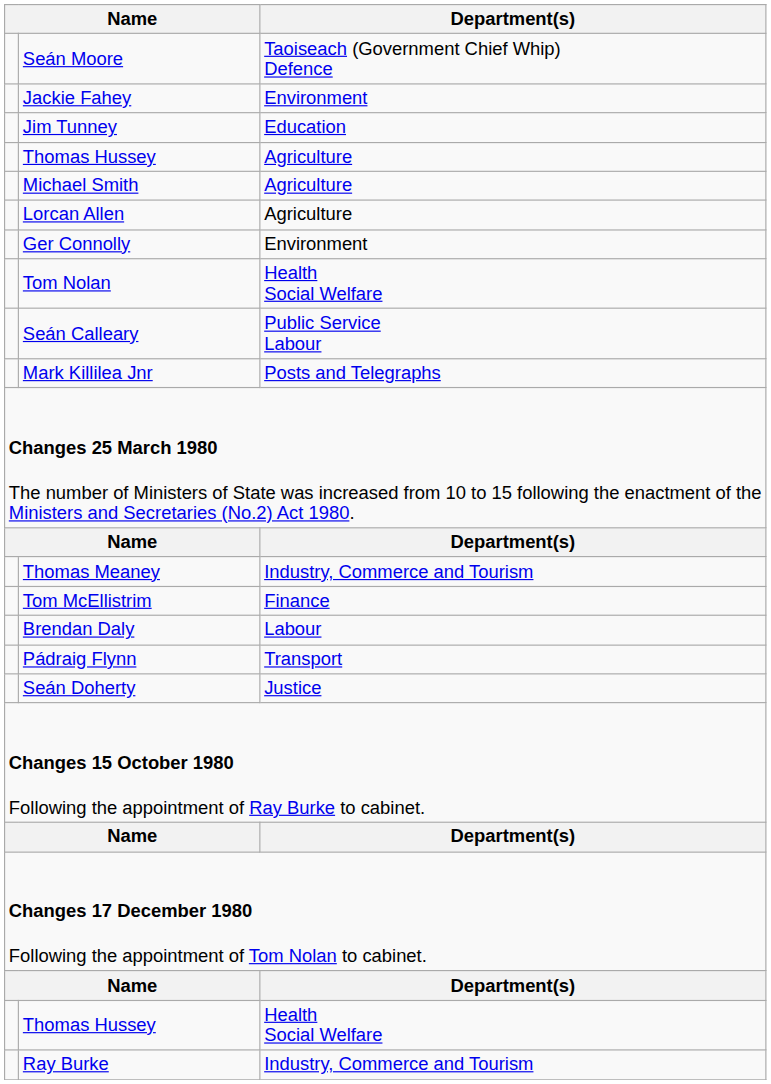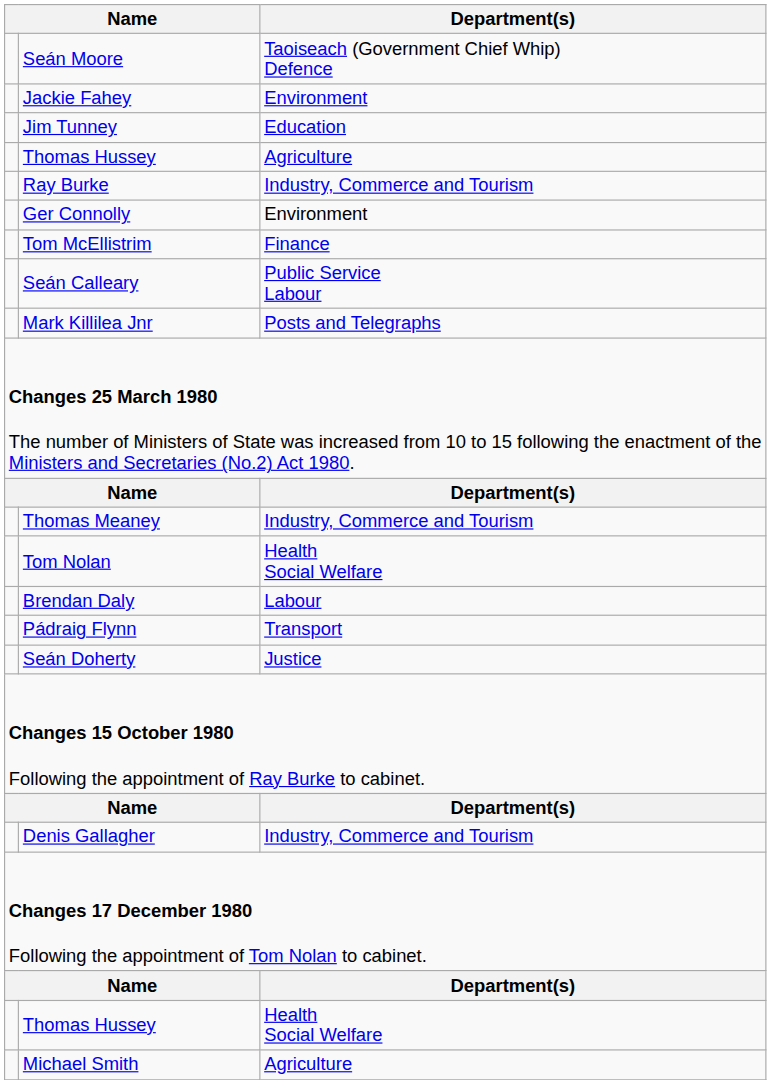rows swapped: (66, 1064) <-> (81, 185)
- row: (74, 214)
rows swapped: (87, 600) <-> (67, 283)
+ row: (89, 836)
